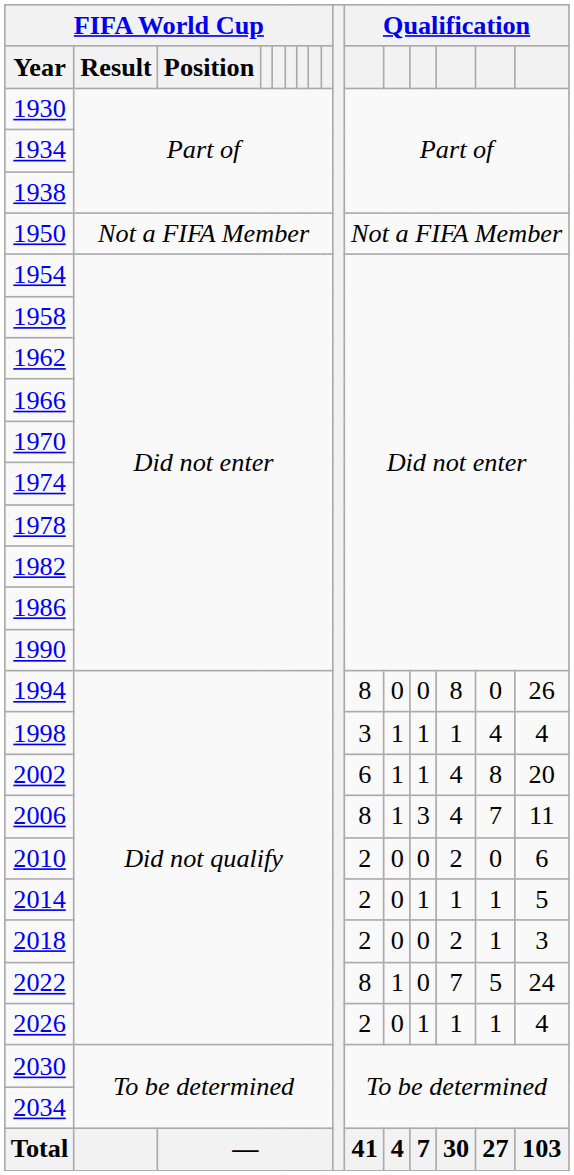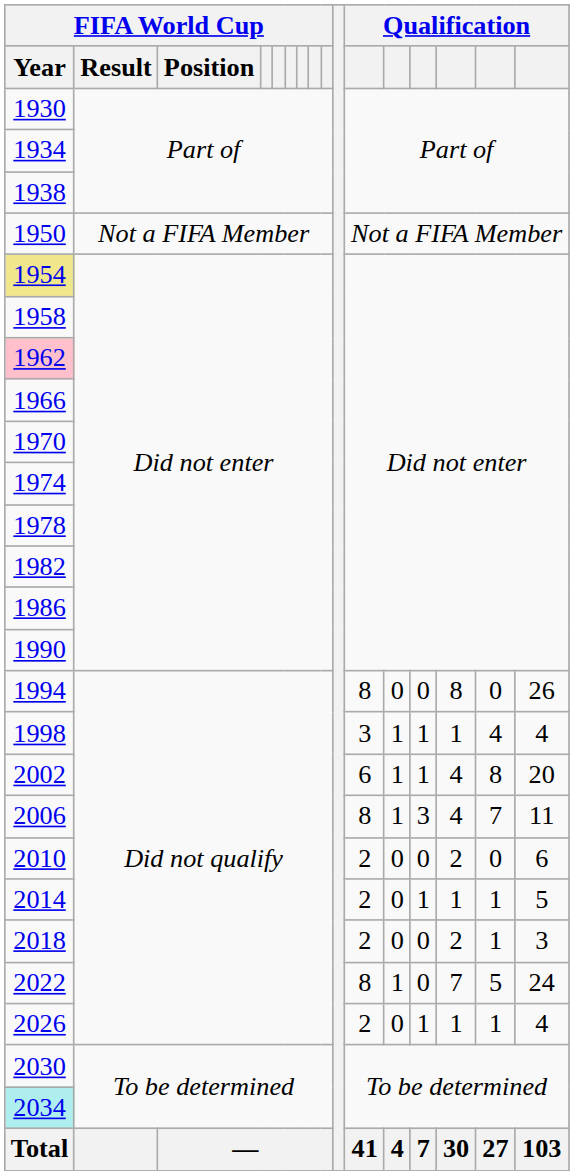(40, 274) no background -> (40, 274) khaki background
(40, 358) no background -> (40, 358) pink background
(40, 1107) no background -> (40, 1107) paleturquoise background
